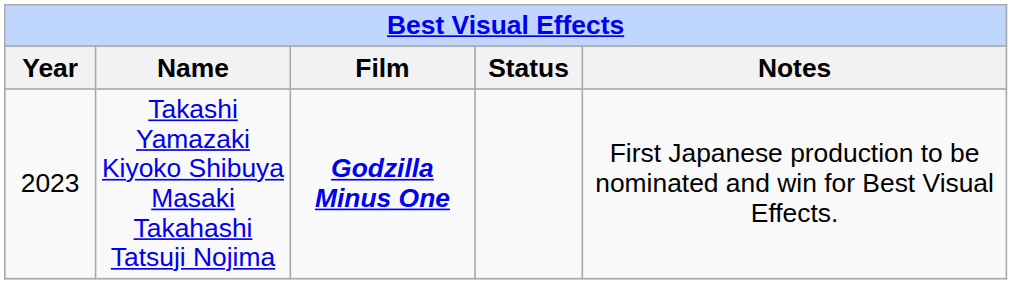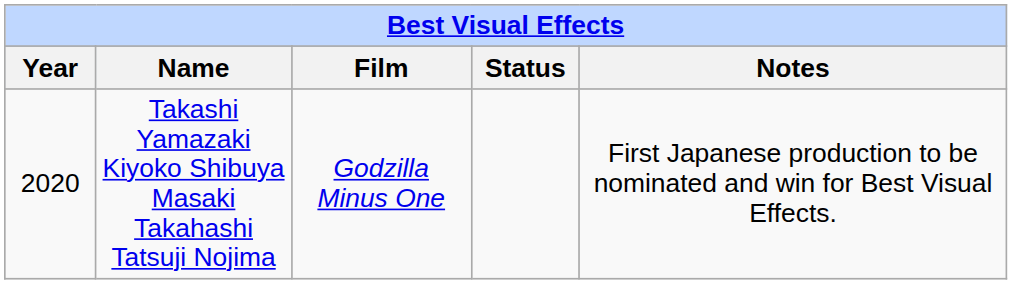(50, 183) 2023 -> (50, 183) 2020
(382, 183) bold -> (381, 183) normal
